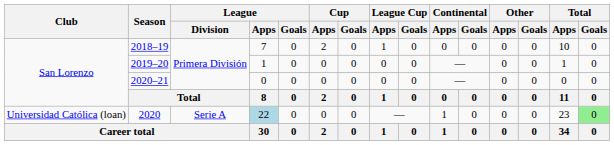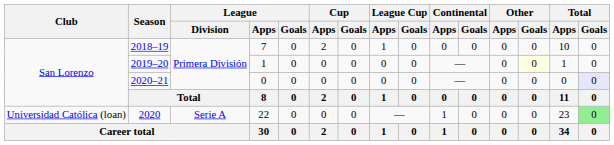(534, 64) no background -> (534, 64) lightyellow background
(594, 81) no background -> (594, 81) lavender background
(264, 115) lightblue background -> (264, 115) no background
